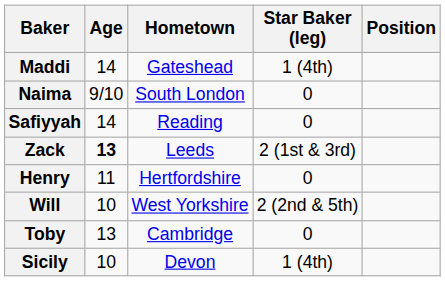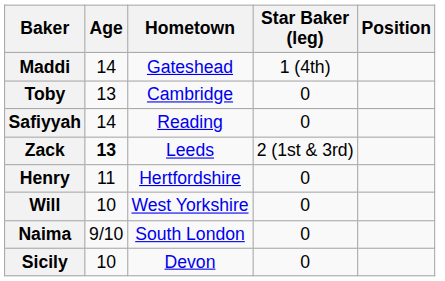rows swapped: (45, 94) <-> (45, 234)
(308, 206) 2 (2nd & 5th) -> (305, 206) 0
(308, 262) 1 (4th) -> (305, 262) 0
